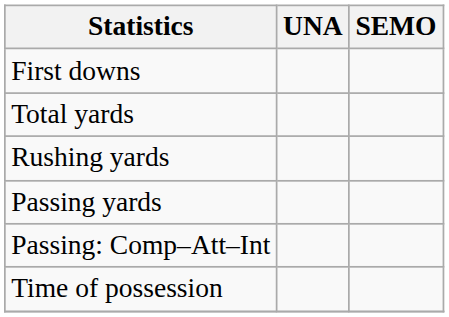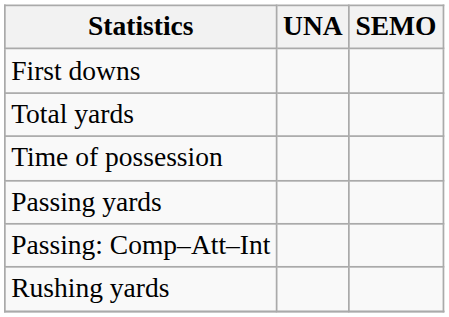rows swapped: (90, 157) <-> (117, 288)
